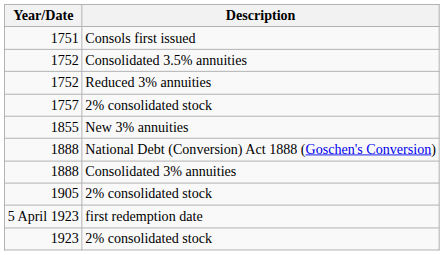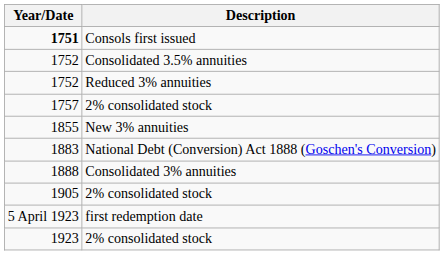(65, 37) normal -> (65, 37) bold
(65, 149) 1888 -> (65, 149) 1883
